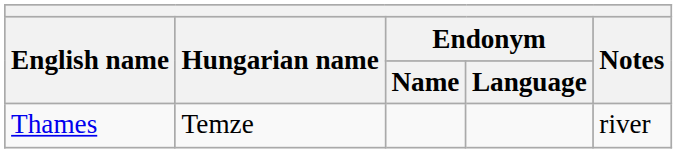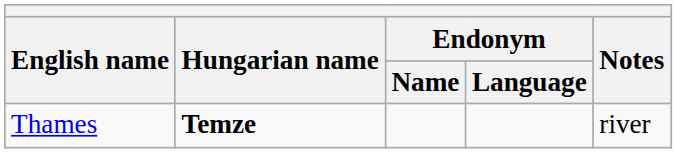(218, 124) normal -> (219, 124) bold
